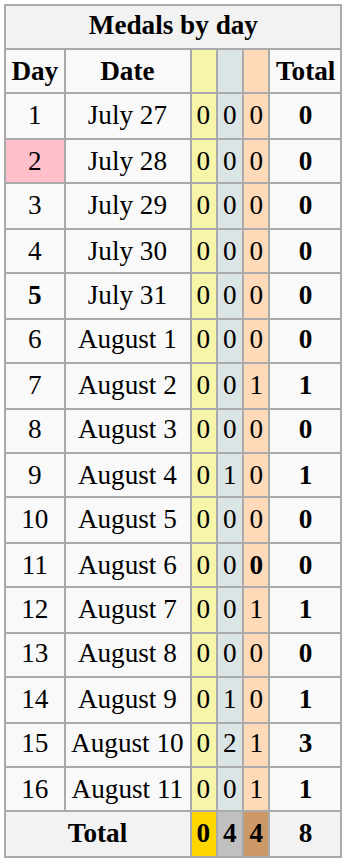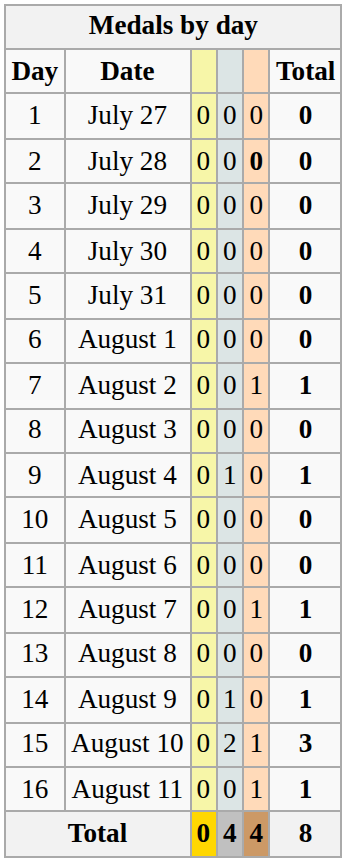(35, 160) pink background -> (35, 160) no background
(256, 160) normal -> (256, 160) bold
(35, 295) bold -> (35, 295) normal
(256, 564) bold -> (256, 564) normal
